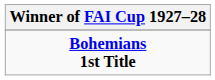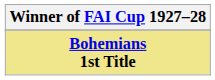(108, 52) no background -> (108, 52) khaki background
